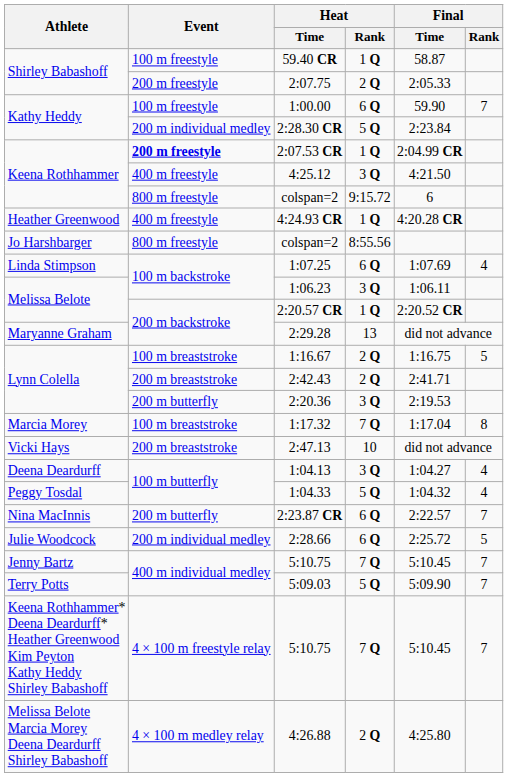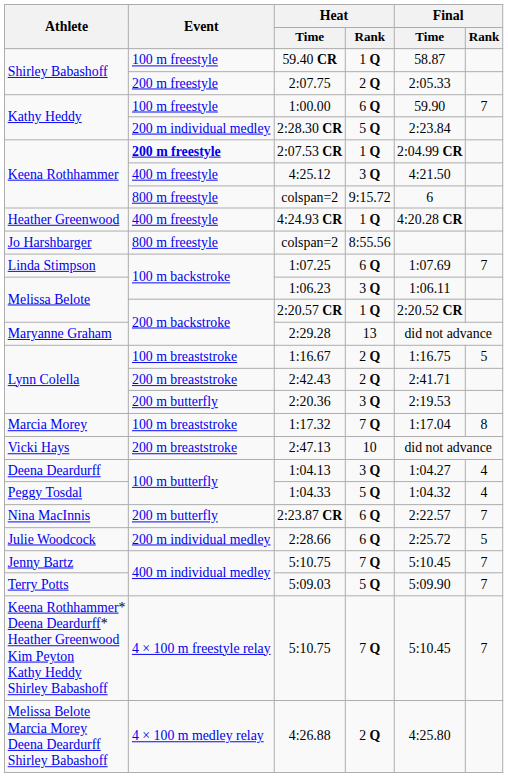(484, 265) 4 -> (484, 265) 7
